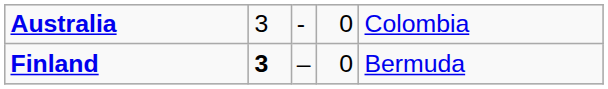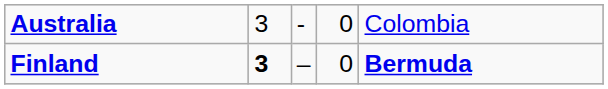(415, 63) normal -> (418, 63) bold
